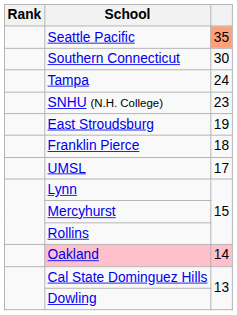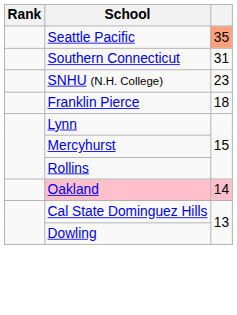(221, 59) 30 -> (221, 59) 31
- row: (68, 80)
- row: (101, 124)
- row: (67, 168)
